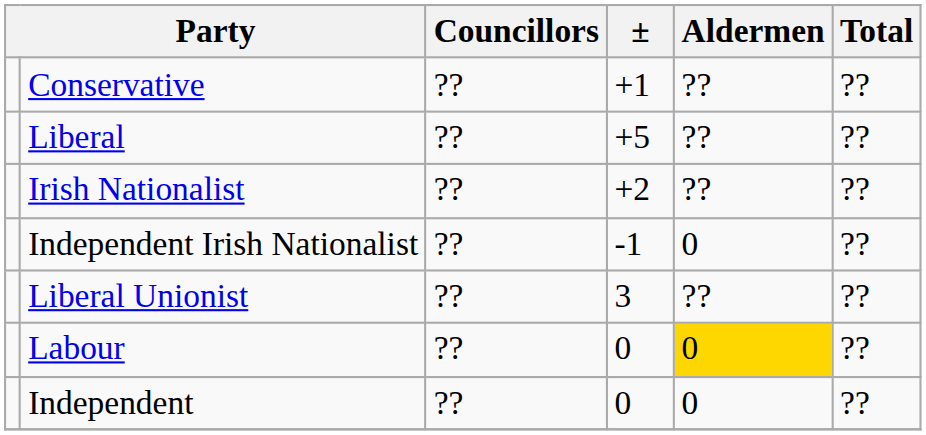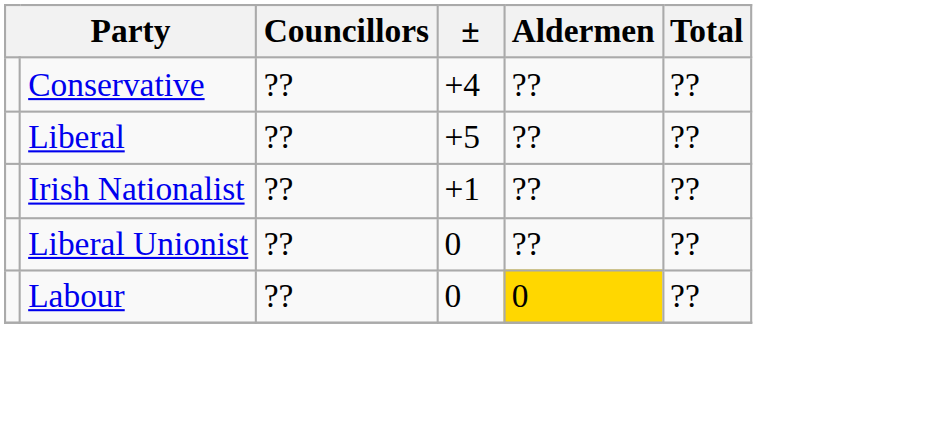(632, 84) +1 -> (462, 84) +4
(632, 190) +2 -> (462, 190) +1
- row: (223, 243)
(623, 296) 3 -> (453, 243) 0
- row: (111, 402)
